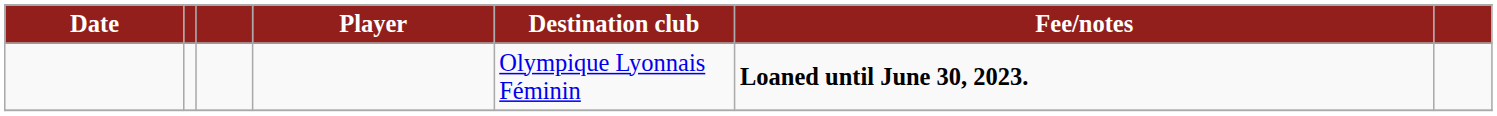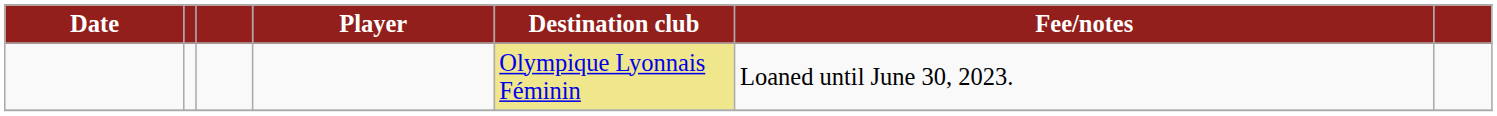(602, 76) no background -> (602, 76) khaki background
(884, 76) bold -> (877, 76) normal
